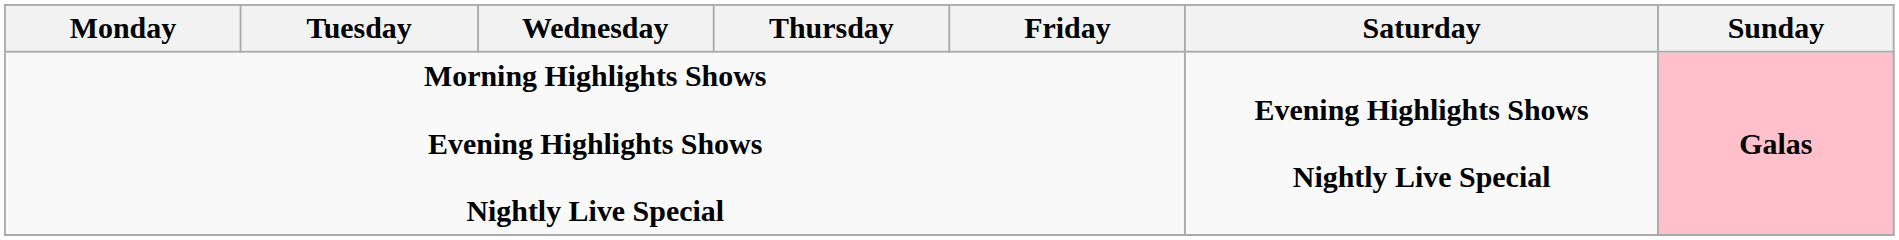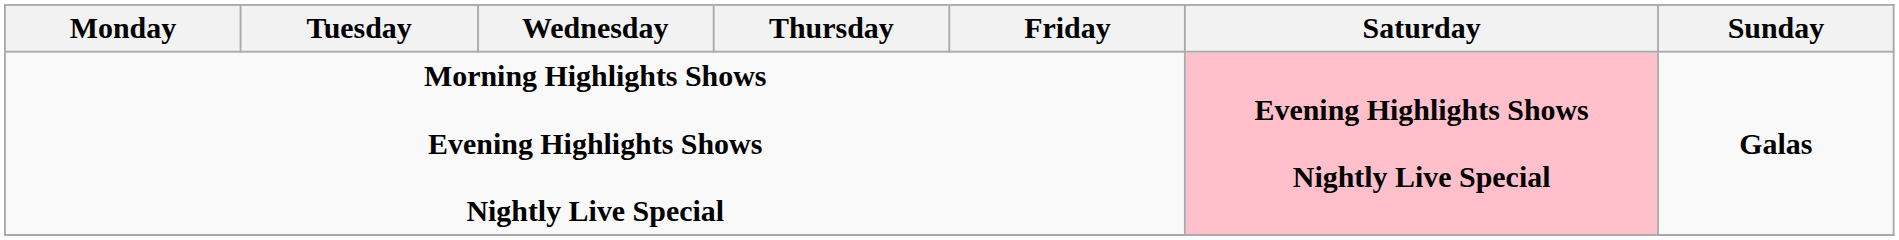(1422, 142) no background -> (1422, 142) pink background
(1776, 142) pink background -> (1776, 142) no background
